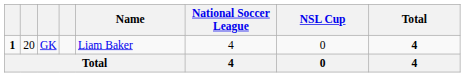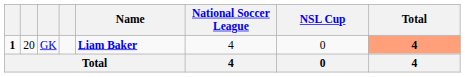(105, 44) normal -> (108, 44) bold
(414, 44) no background -> (414, 44) lightsalmon background
